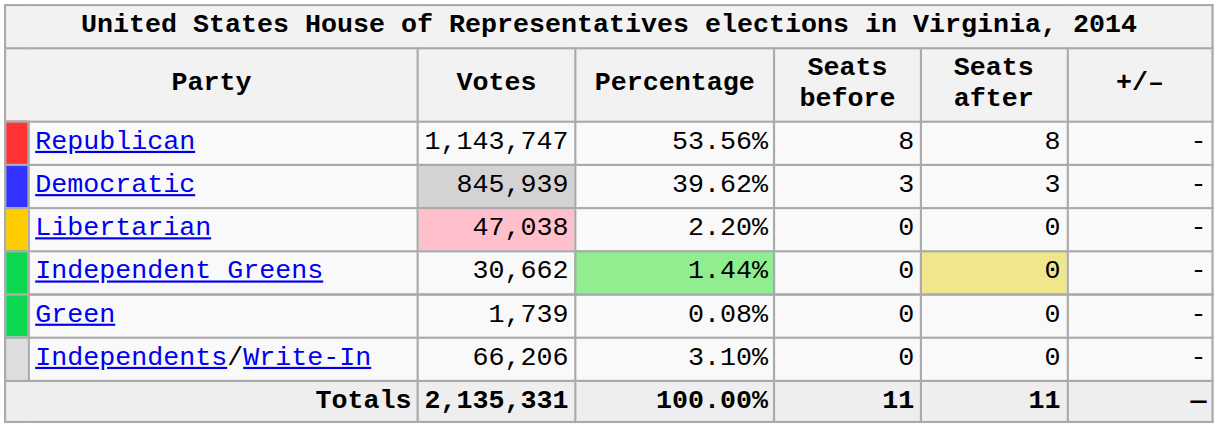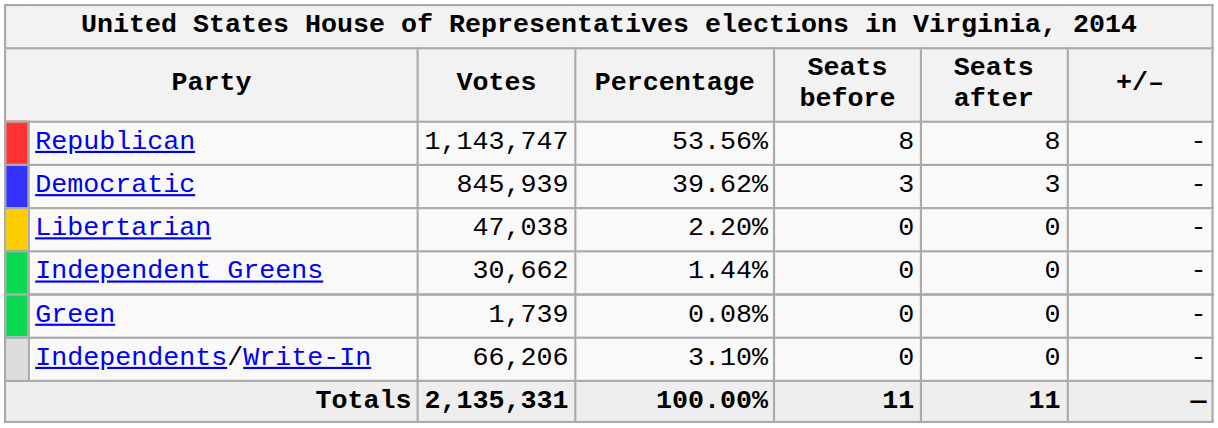(512, 186) lightgrey background -> (512, 186) no background
(520, 229) pink background -> (520, 229) no background
(728, 273) lightgreen background -> (728, 273) no background
(1052, 273) khaki background -> (1052, 273) no background
